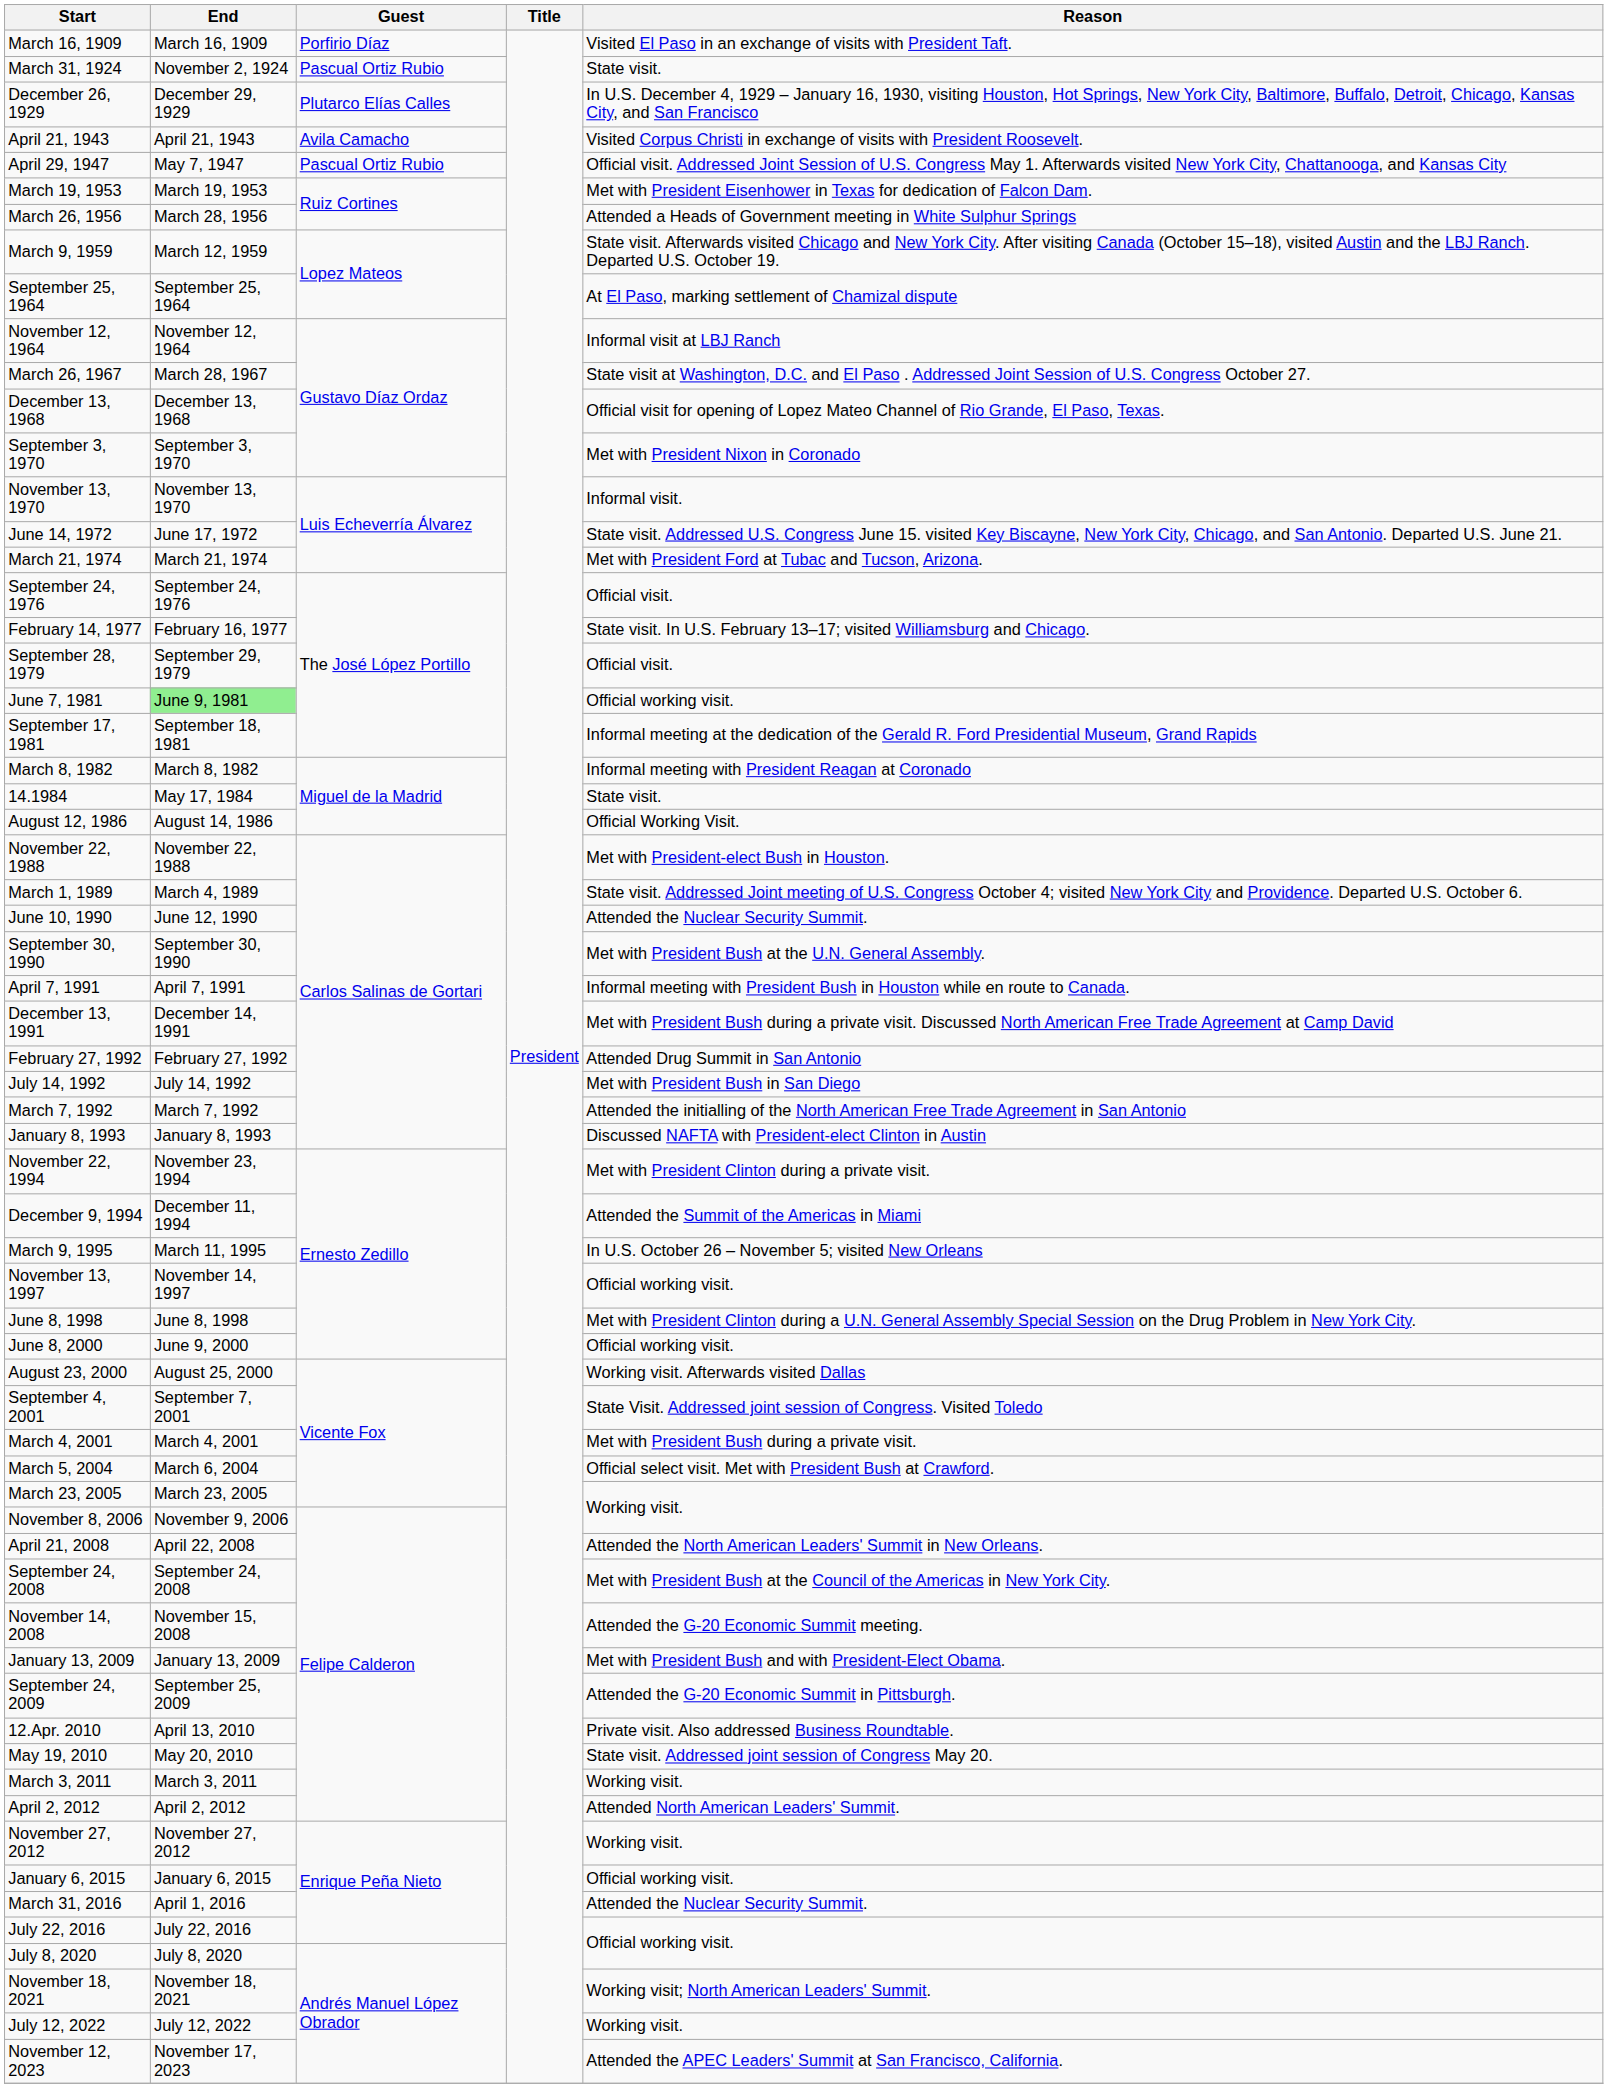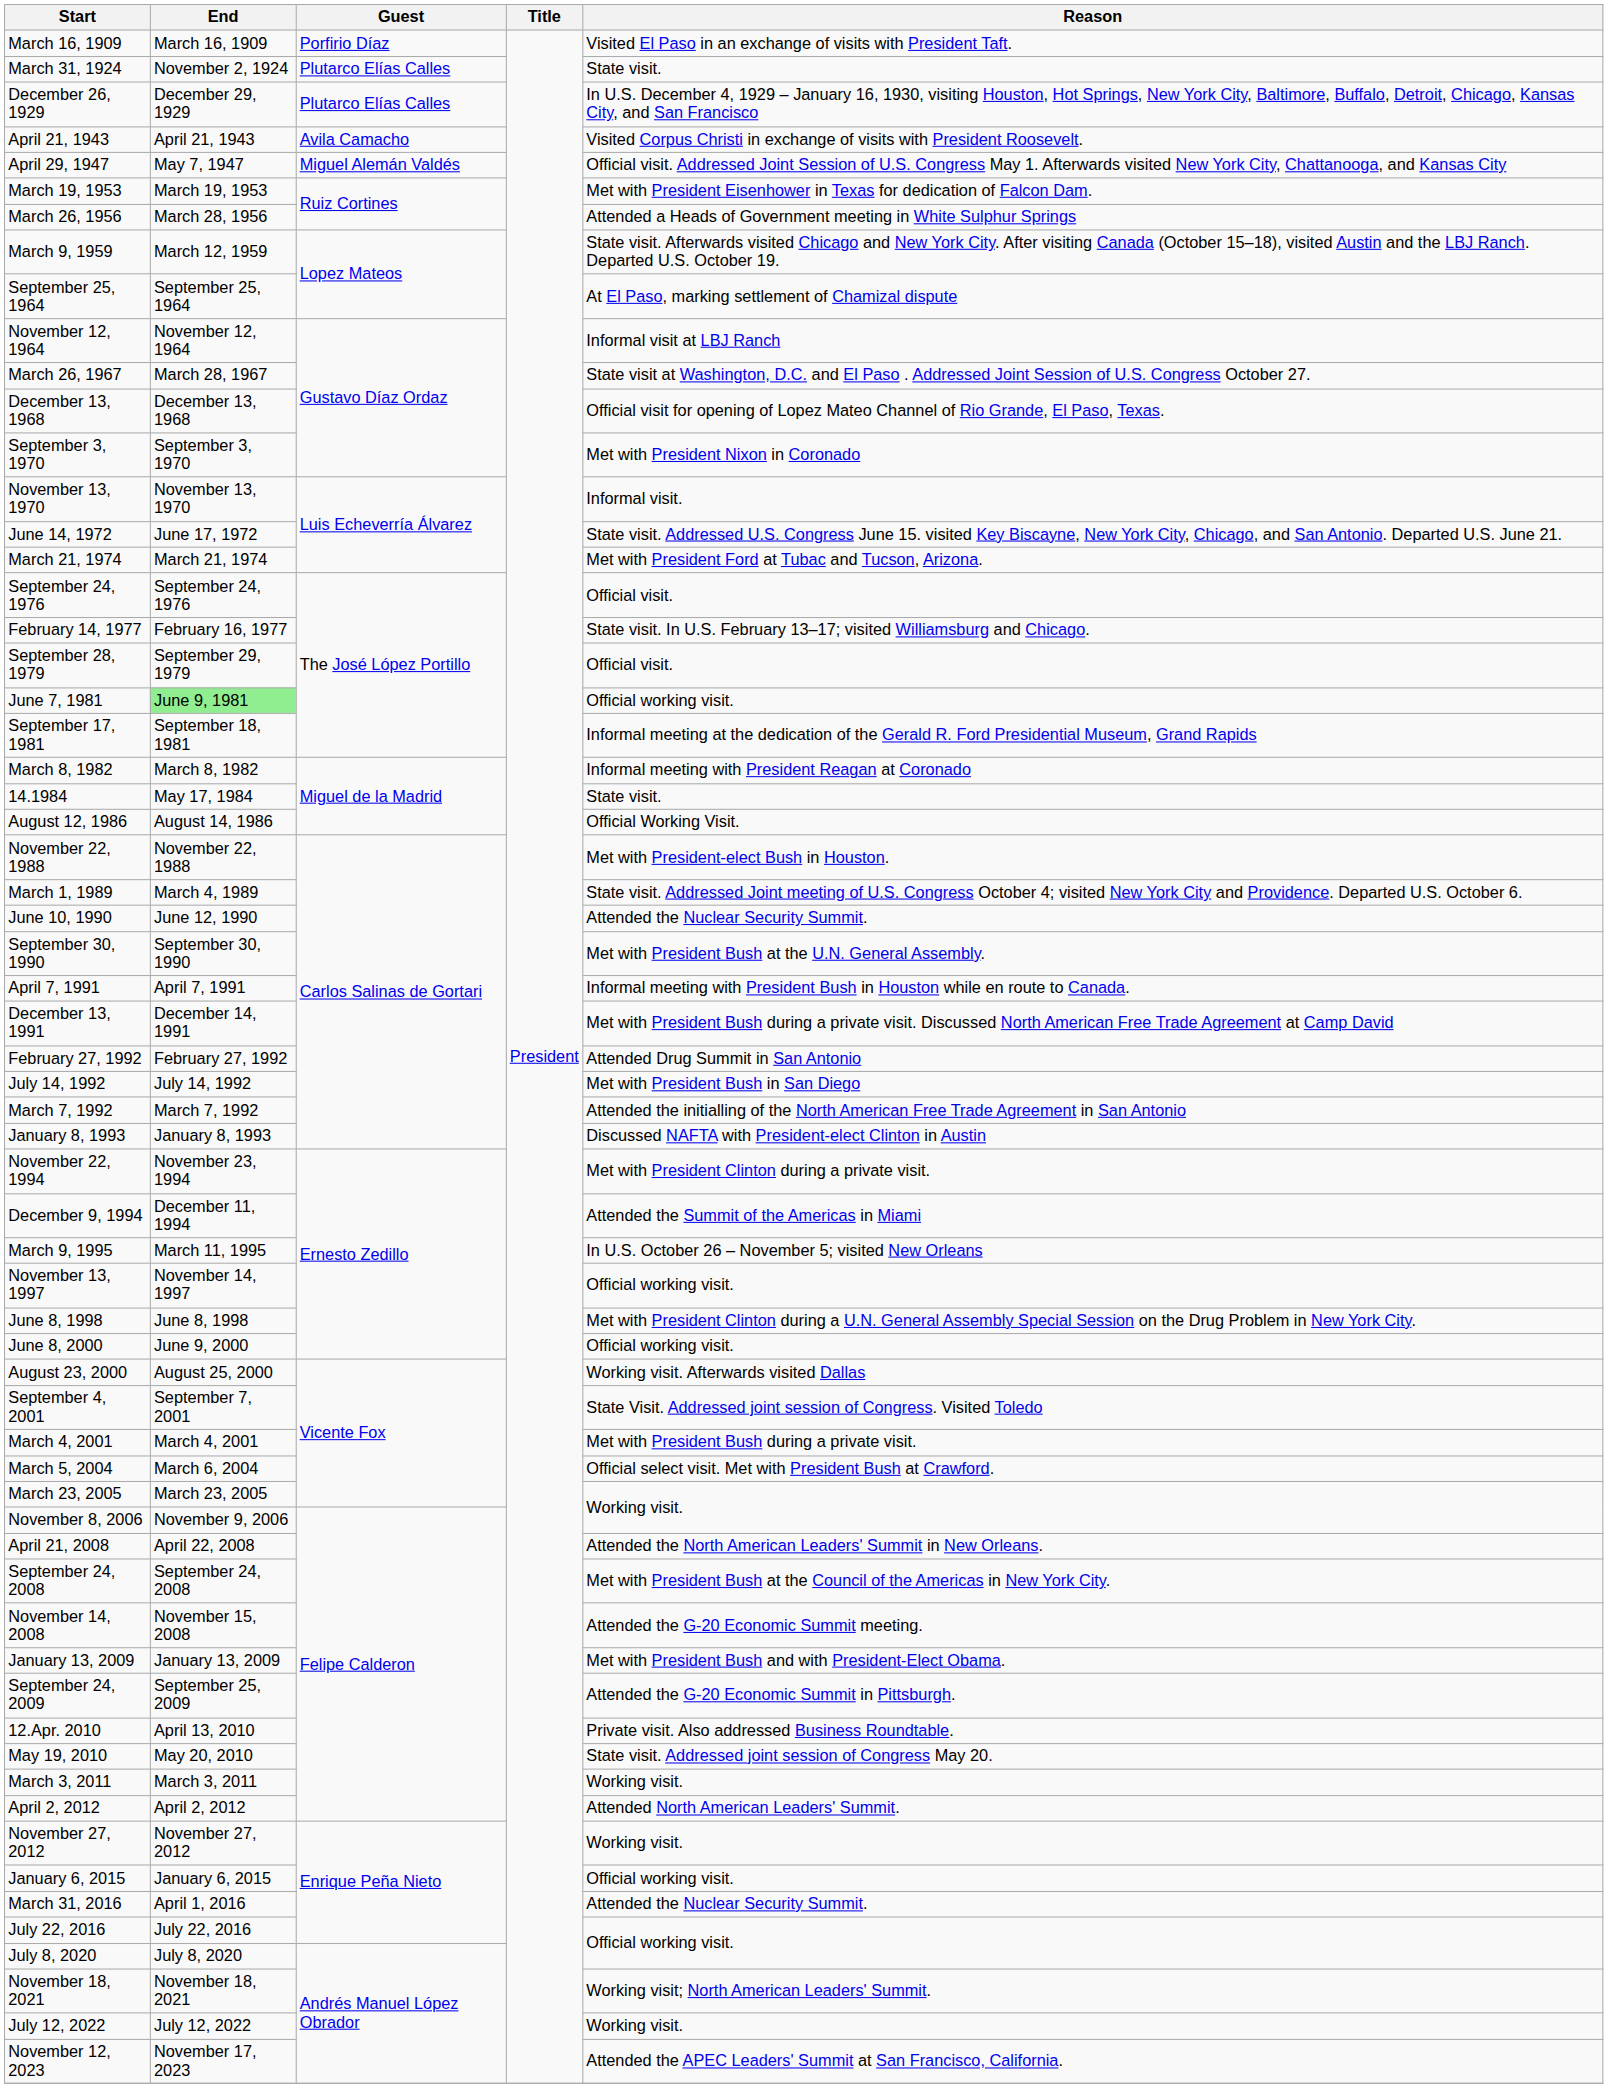(372, 69) Pascual Ortiz Rubio -> (375, 69) Plutarco Elías Calles
(372, 165) Pascual Ortiz Rubio -> (380, 165) Miguel Alemán Valdés
